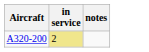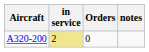+ column: (100, 17)
